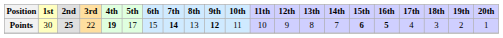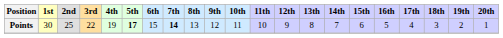(69, 25) bold -> (69, 25) normal
(112, 25) bold -> (112, 25) normal
(132, 25) normal -> (132, 25) bold
(215, 25) bold -> (215, 25) normal
(362, 25) bold -> (362, 25) normal
(386, 25) bold -> (386, 25) normal
